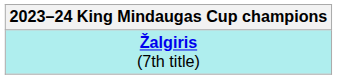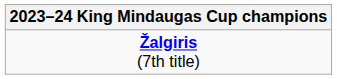(168, 52) paleturquoise background -> (168, 52) no background
